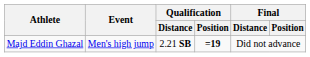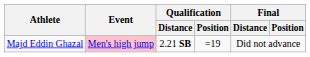(121, 44) no background -> (121, 44) pink background
(213, 44) bold -> (213, 44) normal
